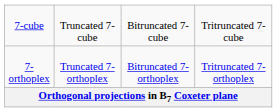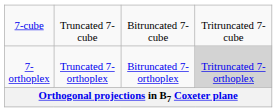(233, 72) no background -> (233, 72) lightgrey background
